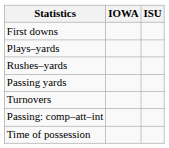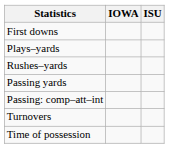rows swapped: (55, 117) <-> (29, 100)
